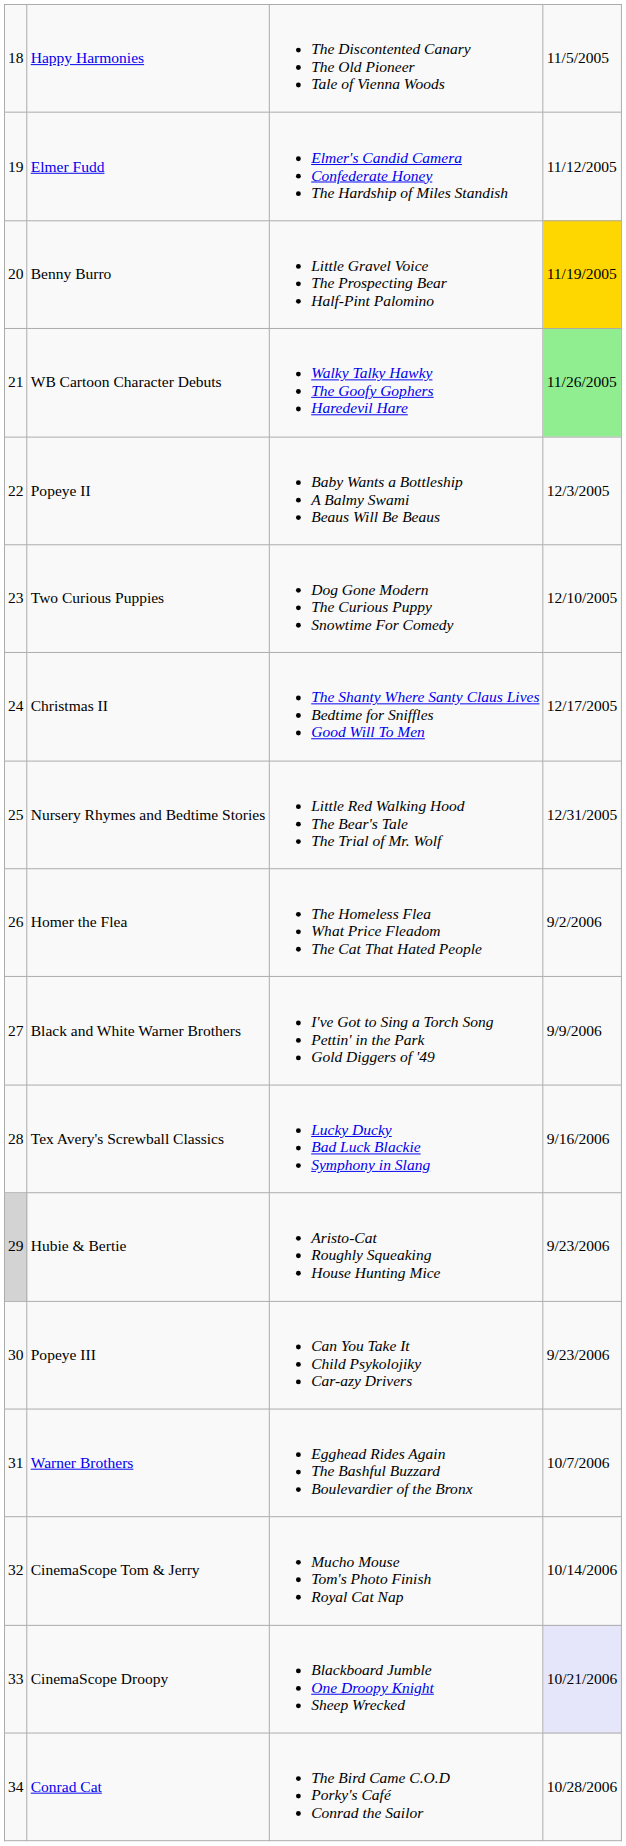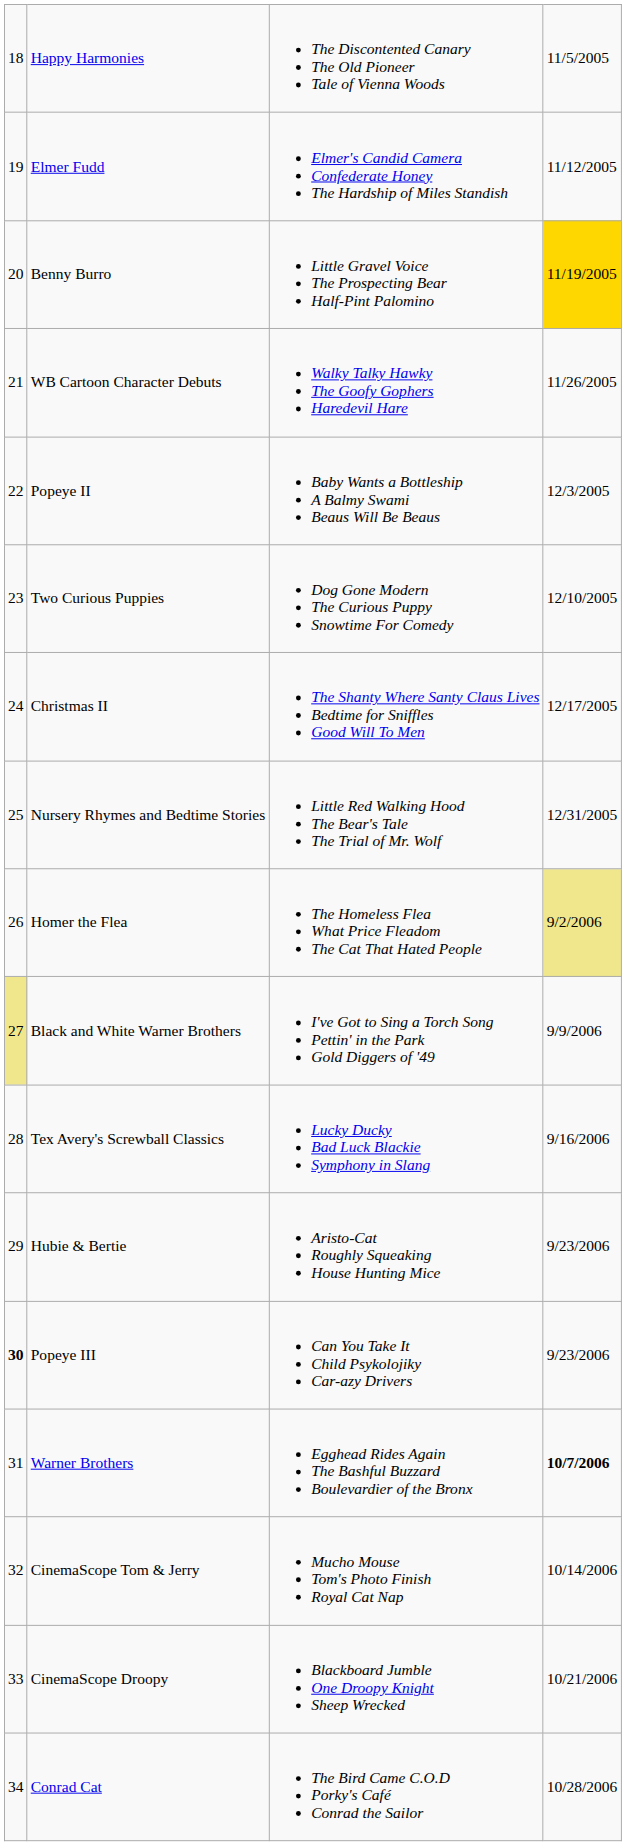(582, 382) lightgreen background -> (582, 382) no background
(574, 922) no background -> (574, 922) khaki background
(16, 1030) no background -> (16, 1030) khaki background
(16, 1246) lightgrey background -> (16, 1246) no background
(16, 1354) normal -> (16, 1354) bold
(578, 1462) normal -> (578, 1462) bold
(582, 1679) lavender background -> (582, 1679) no background
